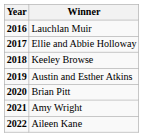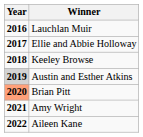(17, 76) no background -> (17, 76) lightgrey background
(17, 92) no background -> (17, 92) lightsalmon background
